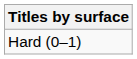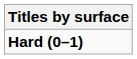(45, 41) normal -> (46, 41) bold
